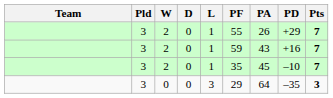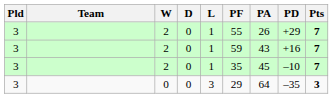columns swapped: (68, 13) <-> (143, 13)
